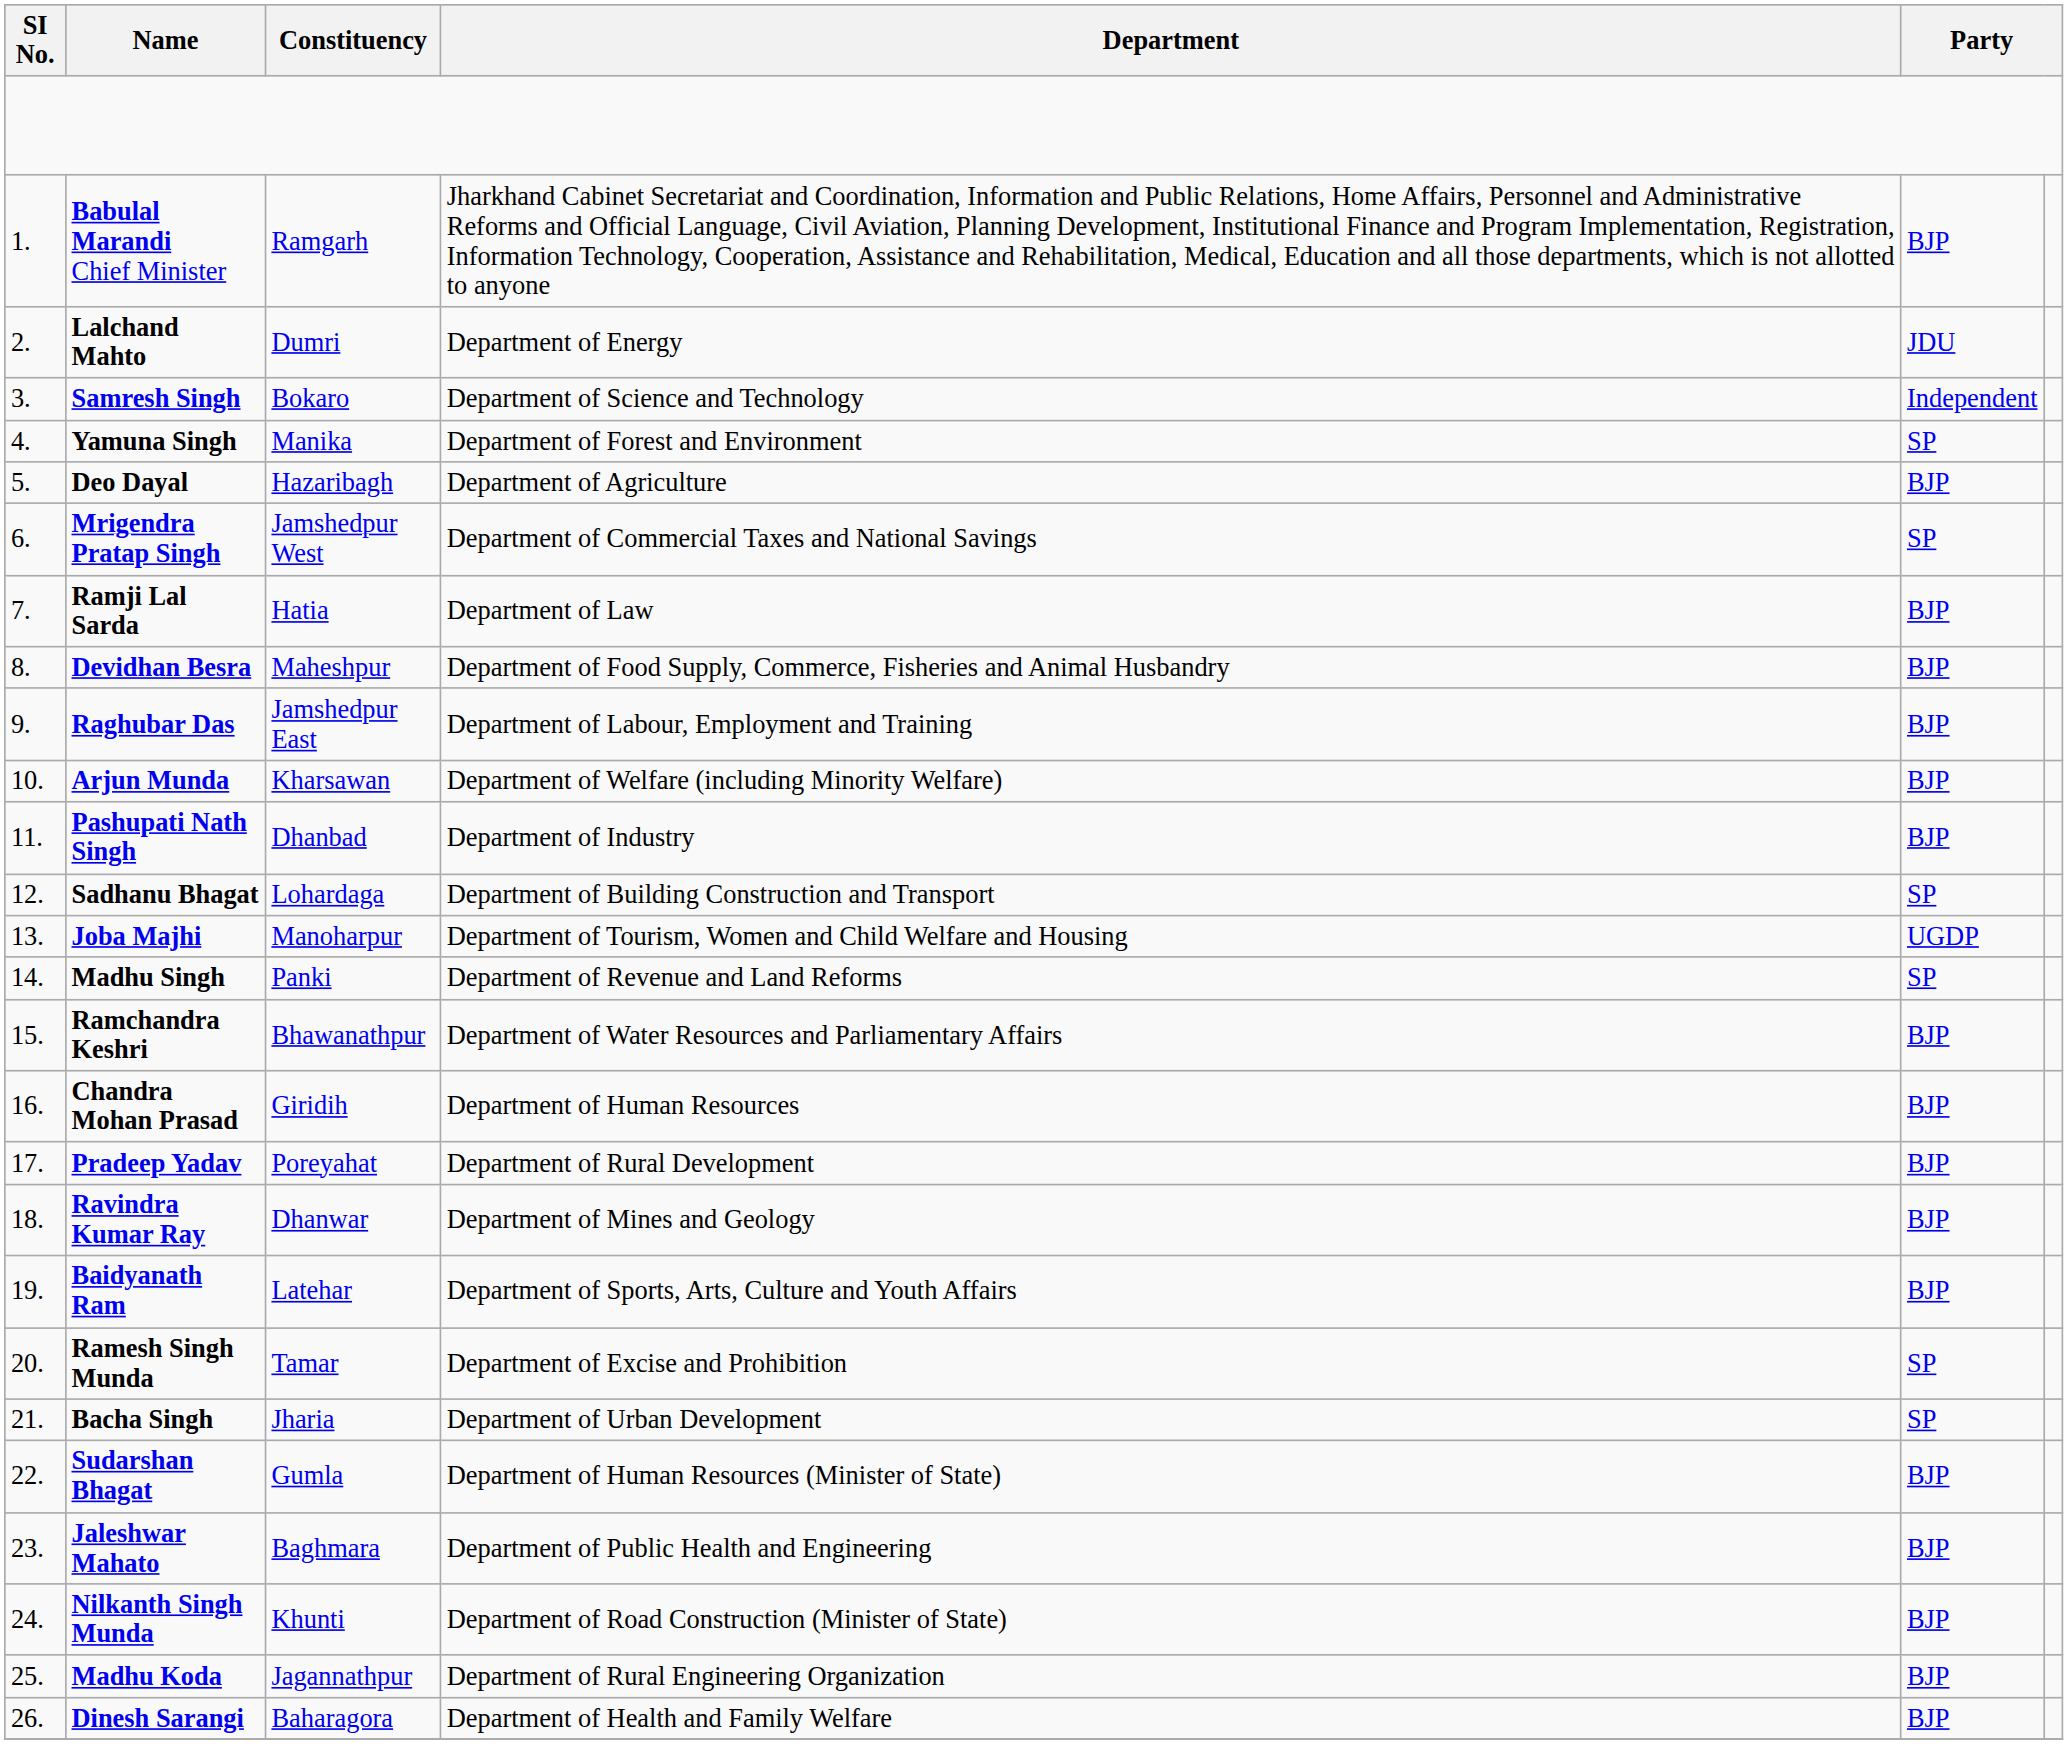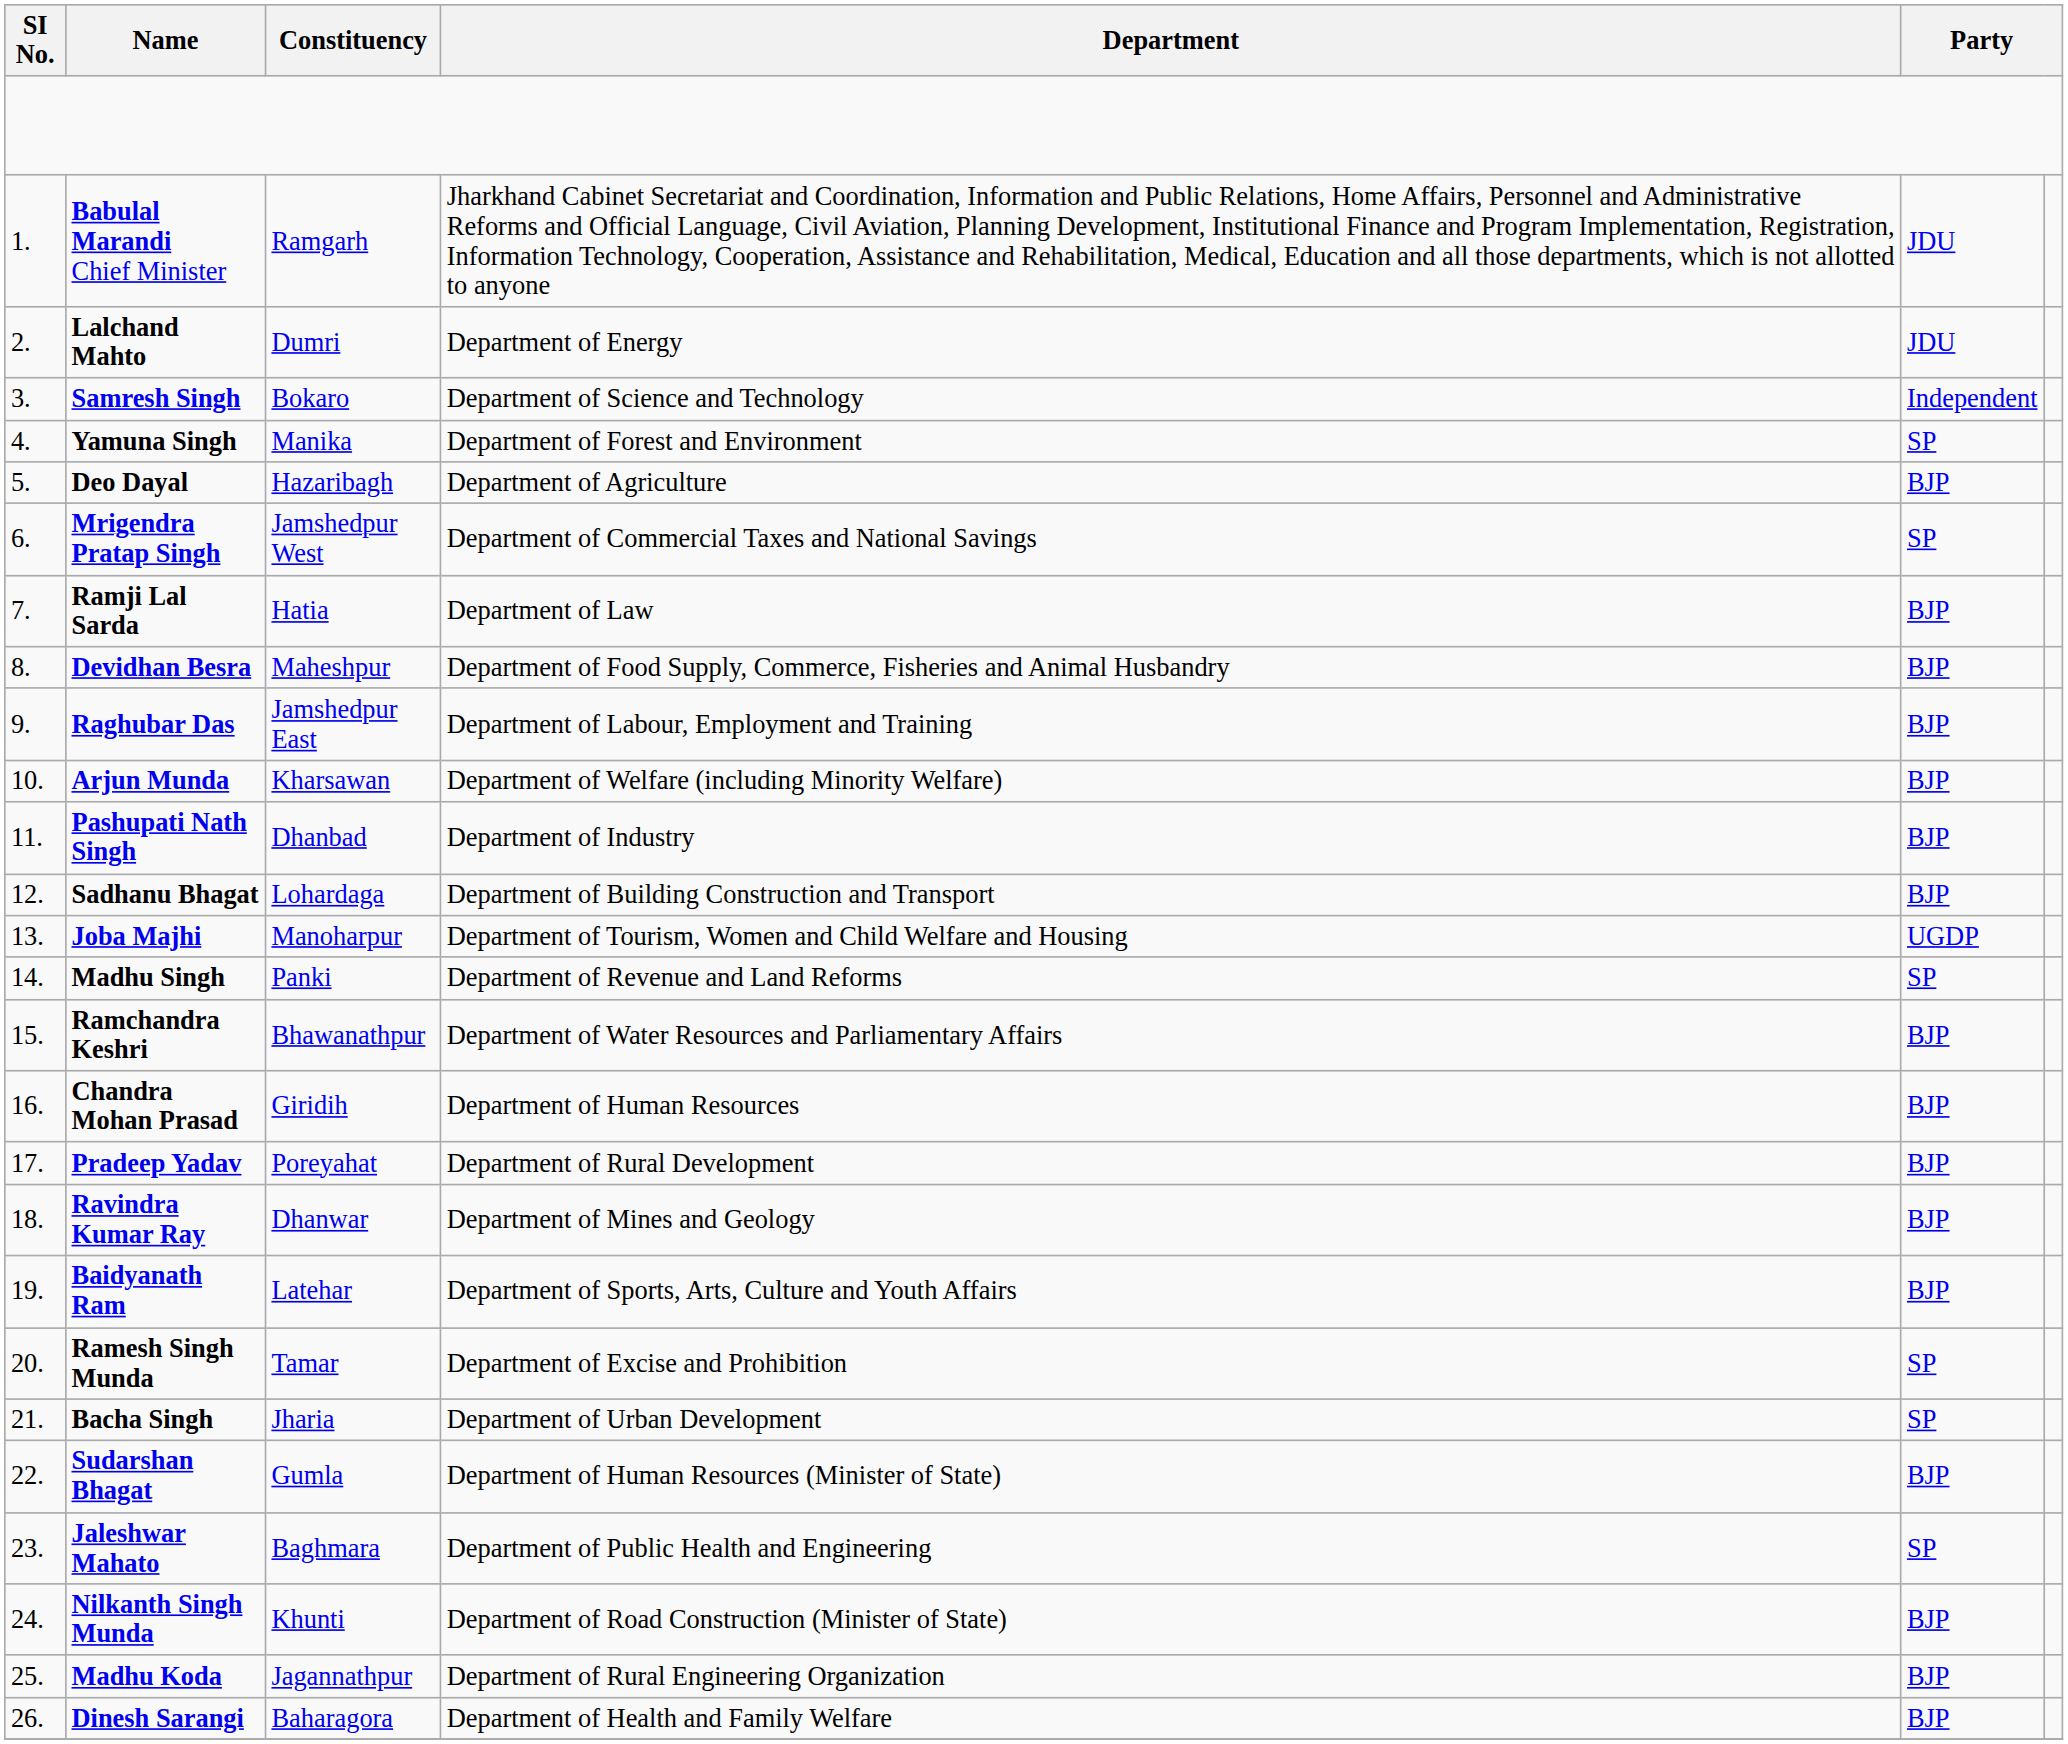(1928, 240) BJP -> (1931, 240) JDU
(1922, 894) SP -> (1928, 894) BJP
(1928, 1547) BJP -> (1922, 1547) SP
